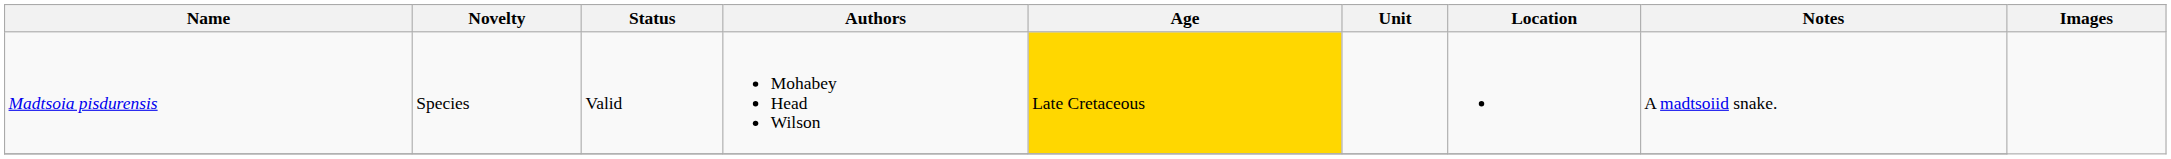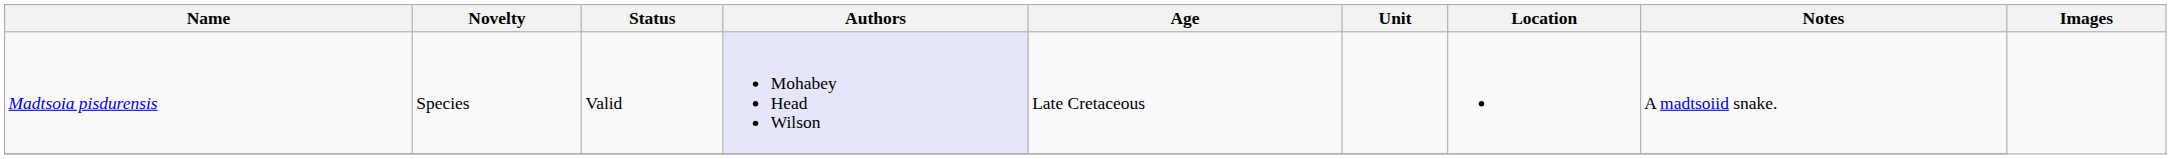(876, 103) no background -> (876, 103) lavender background
(1089, 102) gold background -> (1089, 102) no background
